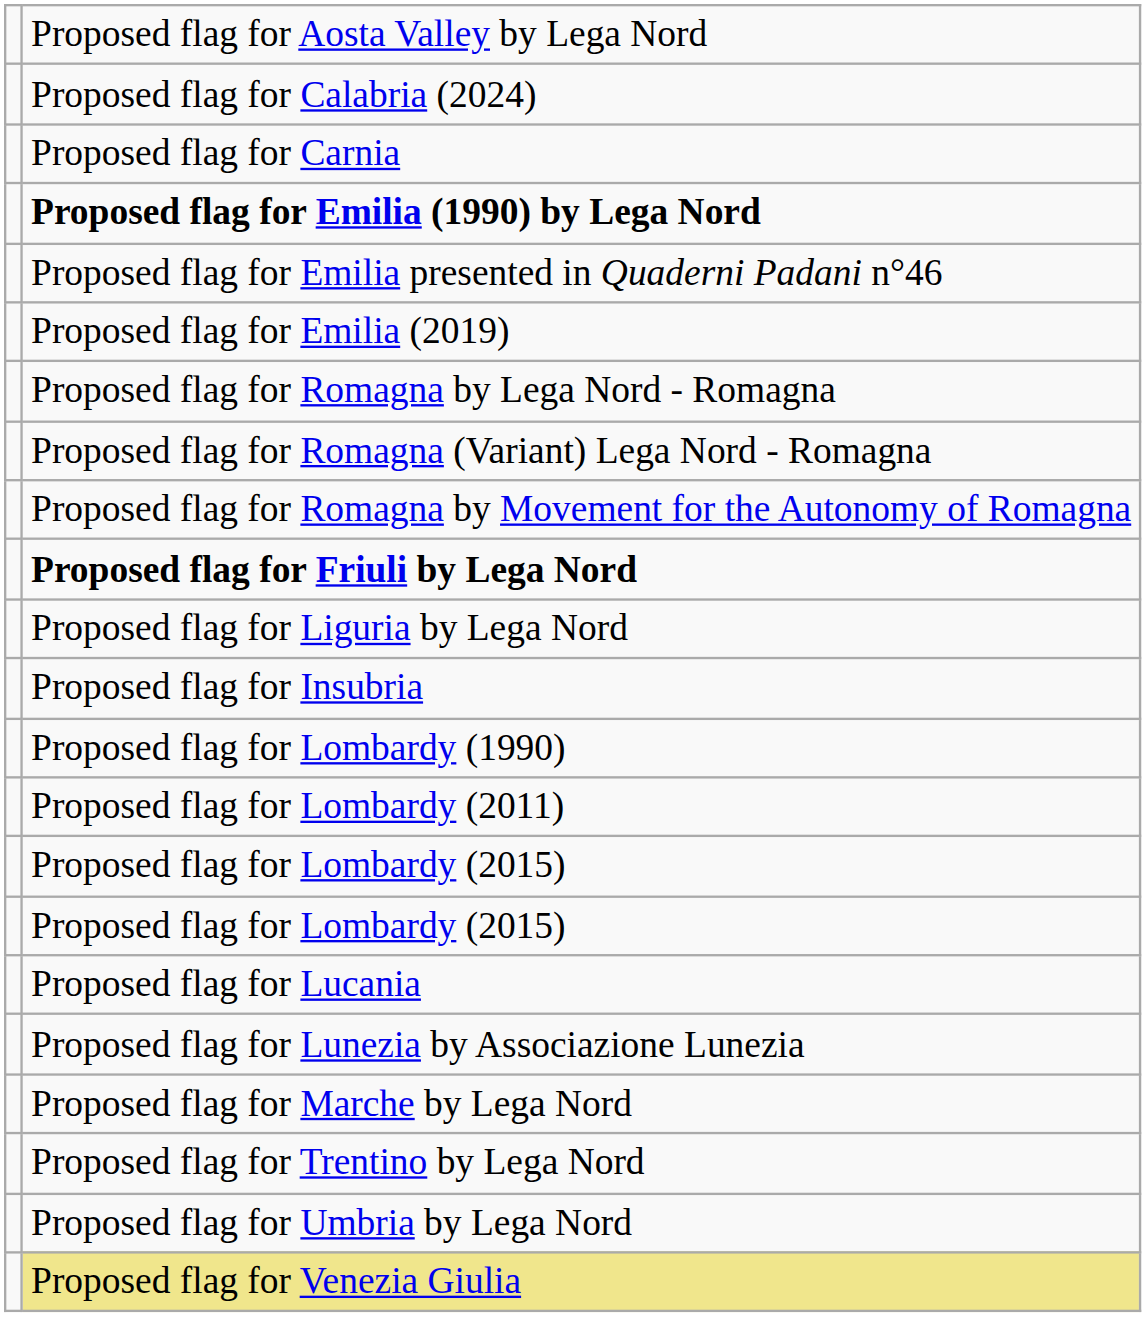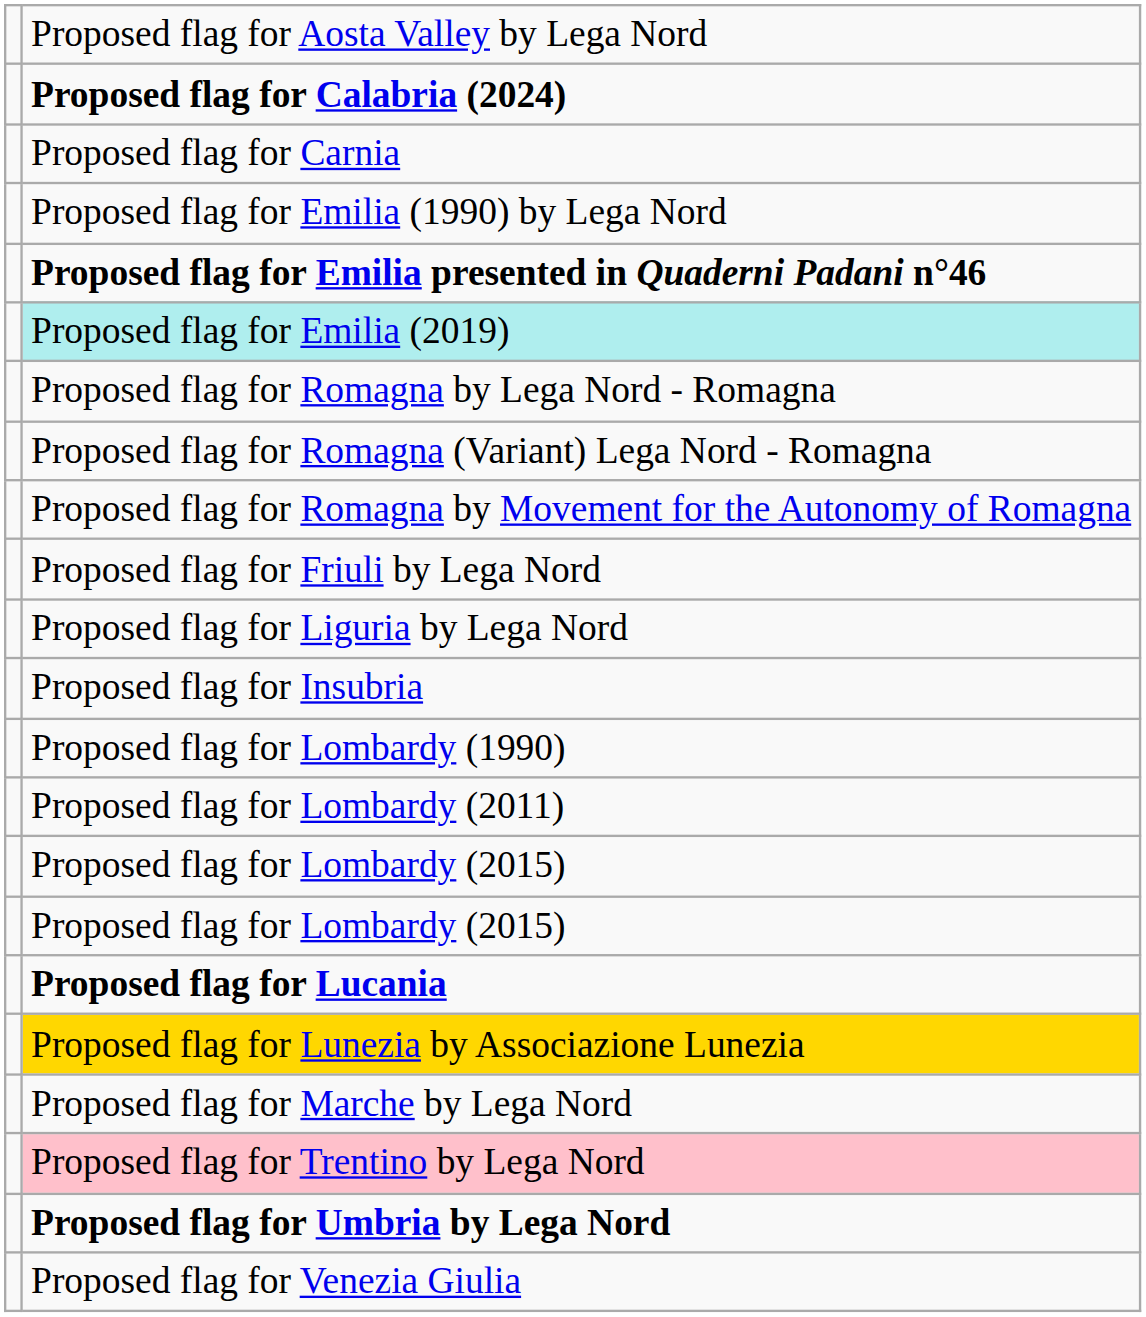(284, 93) normal -> (299, 93) bold
(396, 212) bold -> (379, 212) normal
(487, 271) normal -> (509, 271) bold
(270, 331) no background -> (270, 331) paleturquoise background
(334, 568) bold -> (316, 568) normal
(226, 984) normal -> (239, 984) bold
(418, 1043) no background -> (418, 1043) gold background
(338, 1162) no background -> (338, 1162) pink background
(332, 1221) normal -> (351, 1221) bold
(276, 1281) khaki background -> (276, 1281) no background
